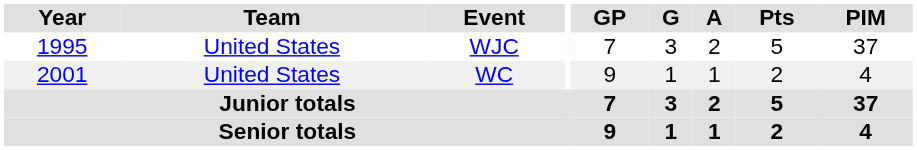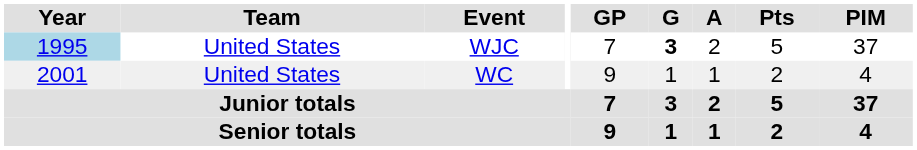(62, 46) no background -> (62, 46) lightblue background
(671, 46) normal -> (671, 46) bold
